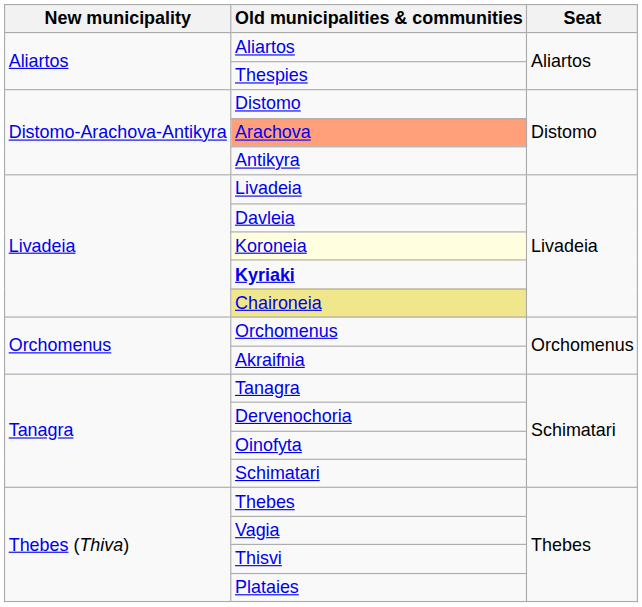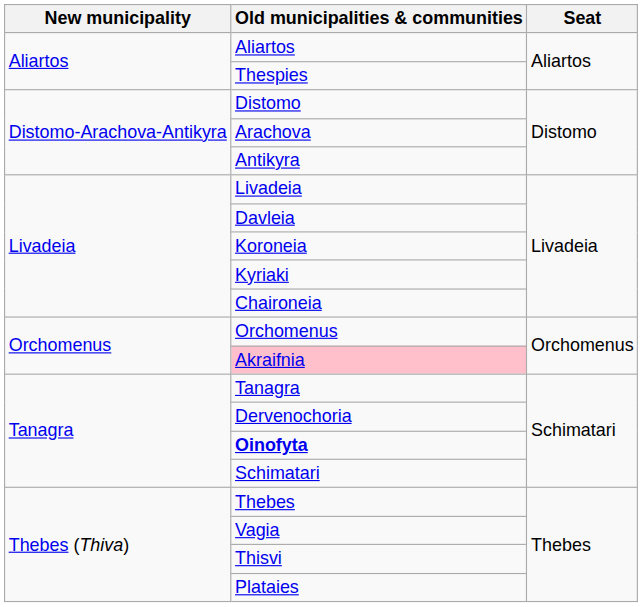(273, 132) lightsalmon background -> (273, 132) no background
(271, 246) lightyellow background -> (271, 246) no background
(265, 274) bold -> (262, 274) normal
(278, 302) khaki background -> (278, 302) no background
(270, 359) no background -> (270, 359) pink background
(268, 445) normal -> (271, 445) bold
